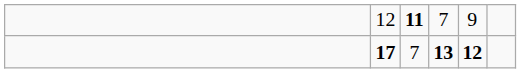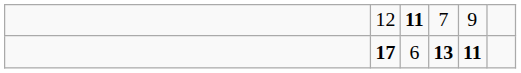(414, 51) 7 -> (414, 51) 6
(472, 51) 12 -> (472, 51) 11
